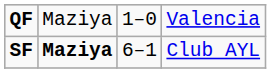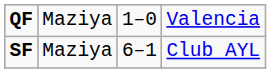(77, 52) bold -> (77, 52) normal
